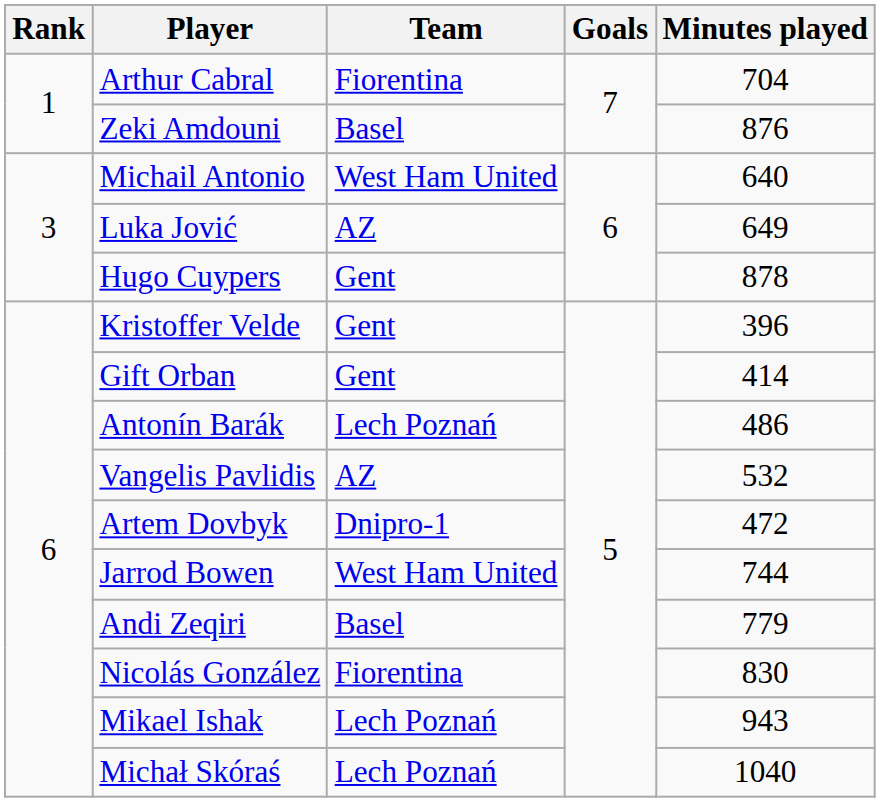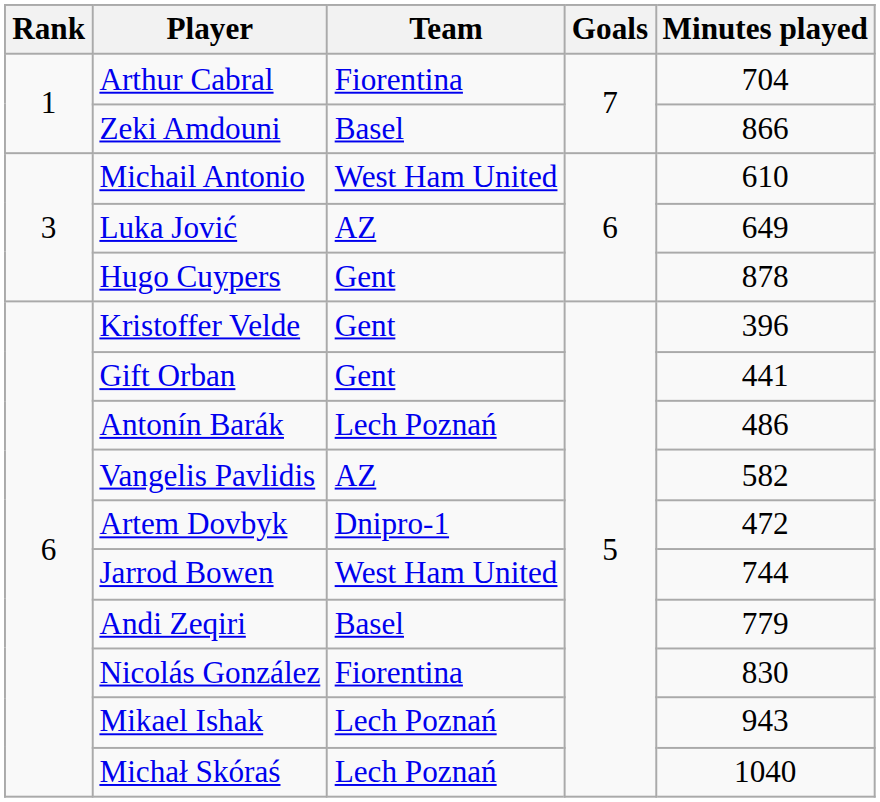(765, 128) 876 -> (765, 128) 866
(765, 177) 640 -> (765, 177) 610
(765, 375) 414 -> (765, 375) 441
(765, 474) 532 -> (765, 474) 582
